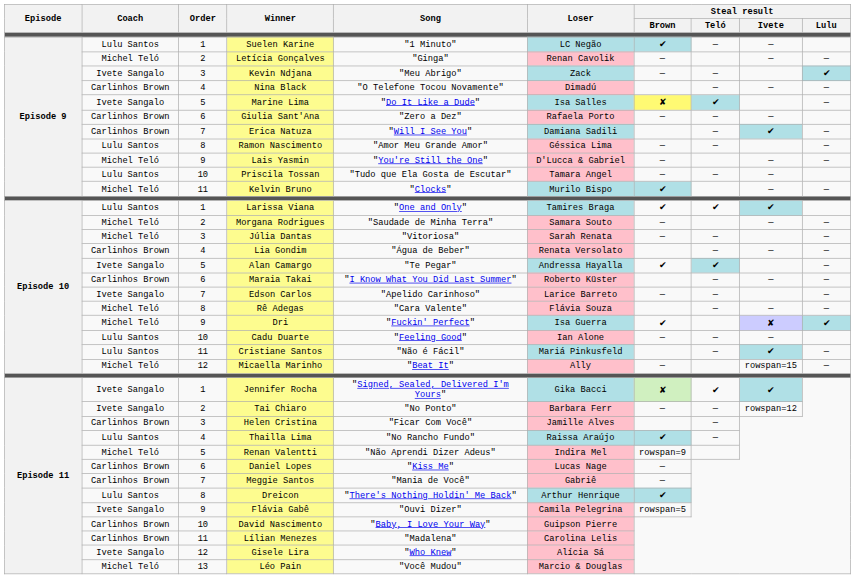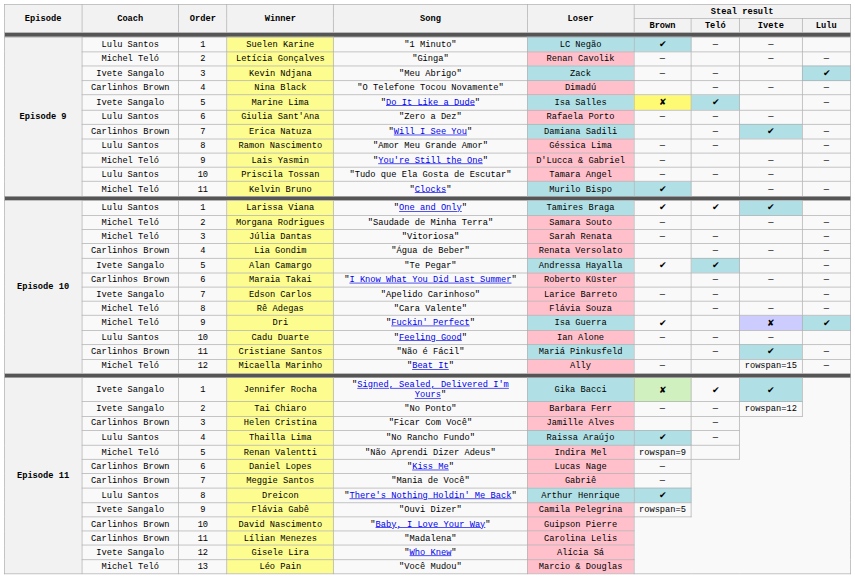(130, 117) Carlinhos Brown -> (130, 117) Lulu Santos
(130, 352) Lulu Santos -> (130, 352) Carlinhos Brown
